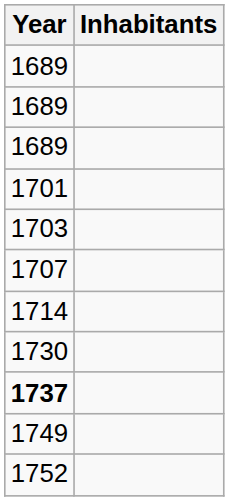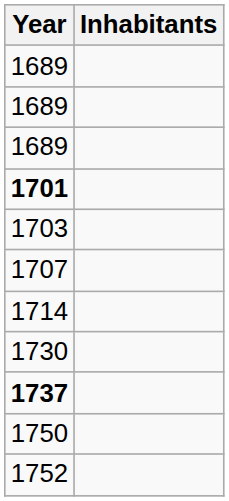(39, 188) normal -> (39, 188) bold
(39, 433) 1749 -> (39, 433) 1750
